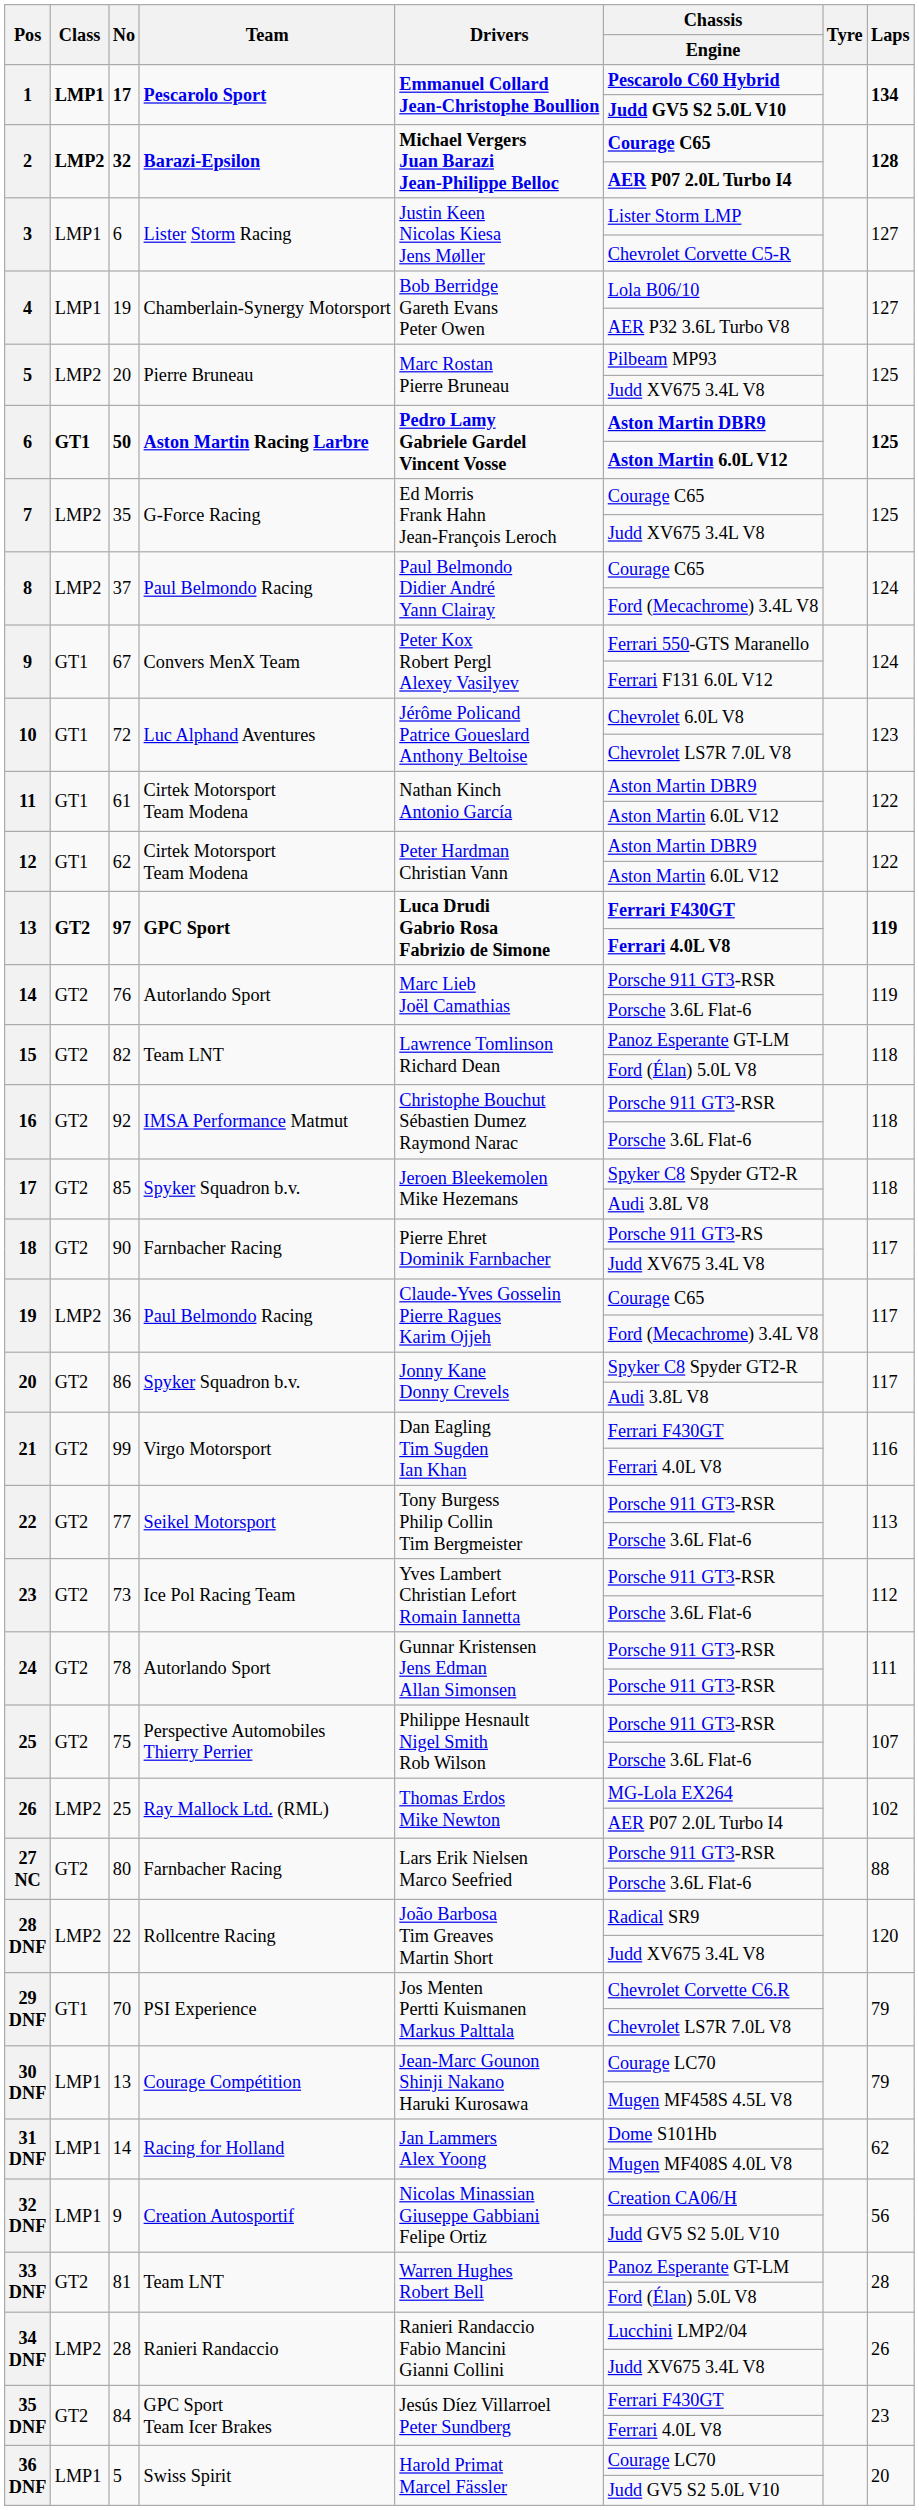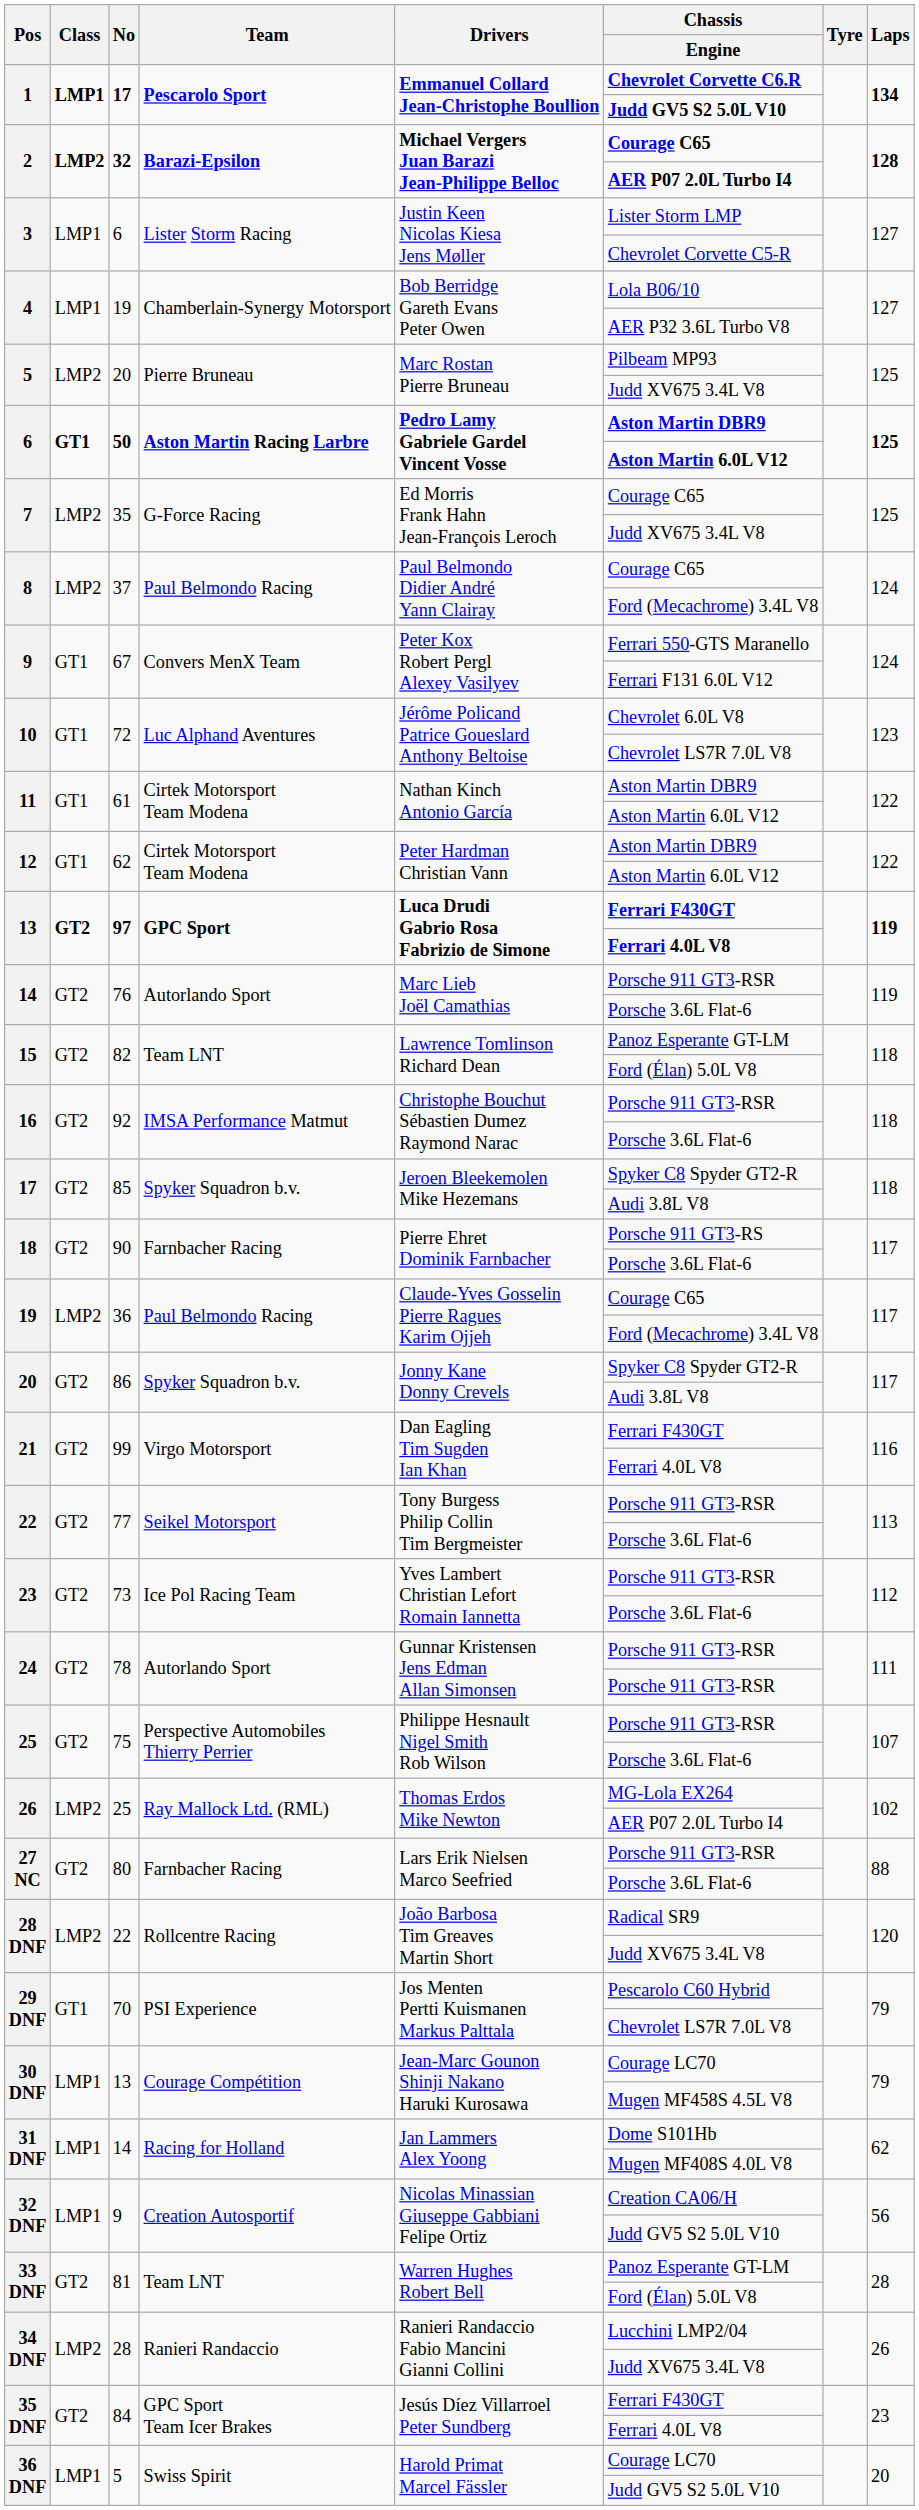(694, 79) Pescarolo C60 Hybrid -> (705, 79) Chevrolet Corvette C6.R
(686, 1263) Judd XV675 3.4L V8 -> (680, 1263) Porsche 3.6L Flat-6
(699, 1990) Chevrolet Corvette C6.R -> (689, 1990) Pescarolo C60 Hybrid
